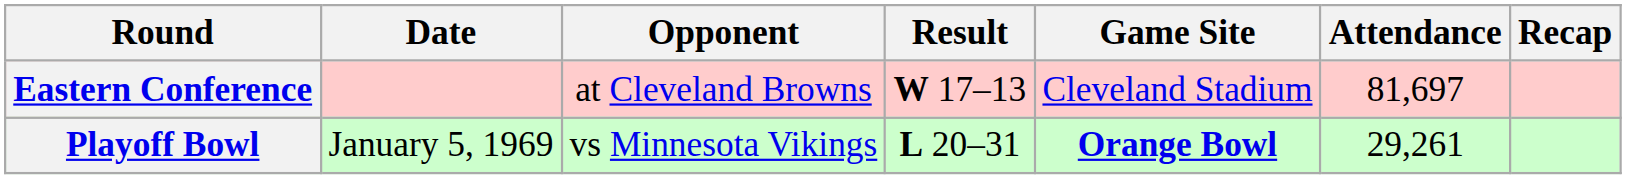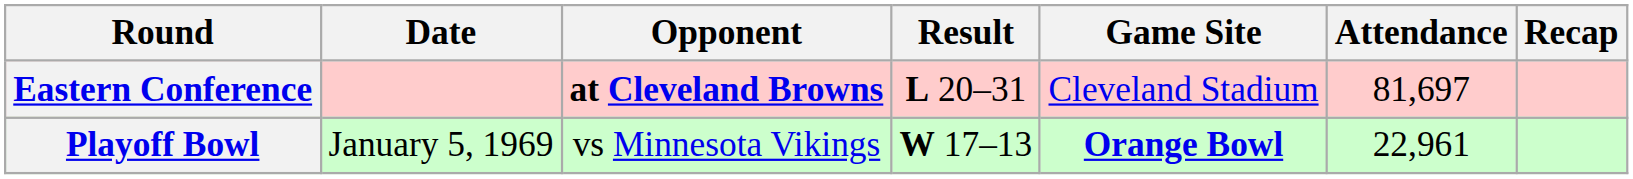(723, 88) normal -> (726, 88) bold
(960, 88) W 17–13 -> (966, 88) L 20–31
(960, 144) L 20–31 -> (966, 144) W 17–13
(1415, 144) 29,261 -> (1421, 144) 22,961
